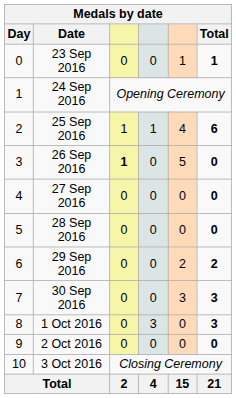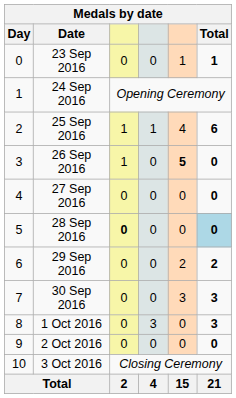(124, 162) bold -> (124, 162) normal
(182, 162) normal -> (182, 162) bold
(124, 230) normal -> (124, 230) bold
(214, 230) no background -> (214, 230) lightblue background
